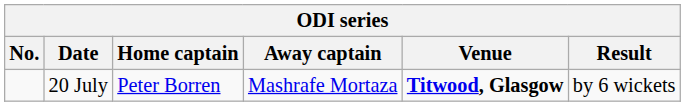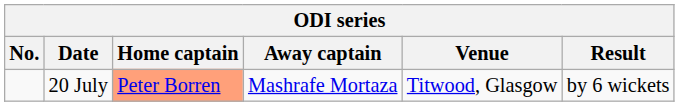(169, 85) no background -> (169, 85) lightsalmon background
(485, 85) bold -> (482, 85) normal
